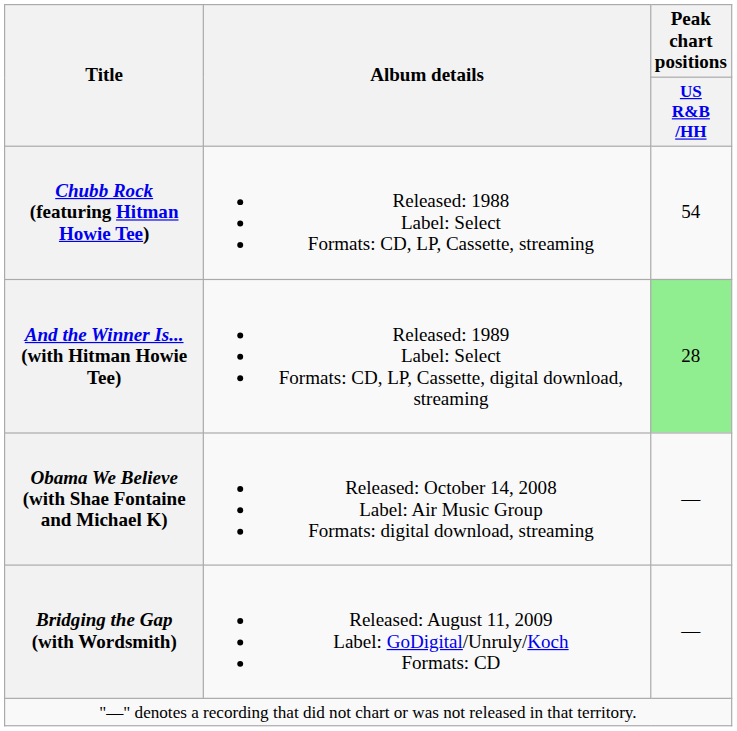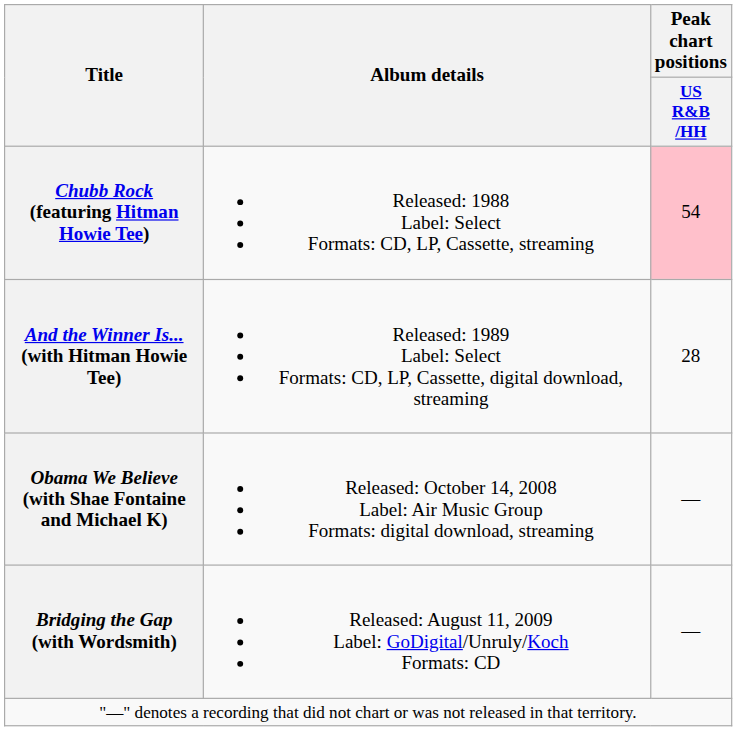(691, 212) no background -> (691, 212) pink background
(691, 355) lightgreen background -> (691, 355) no background
